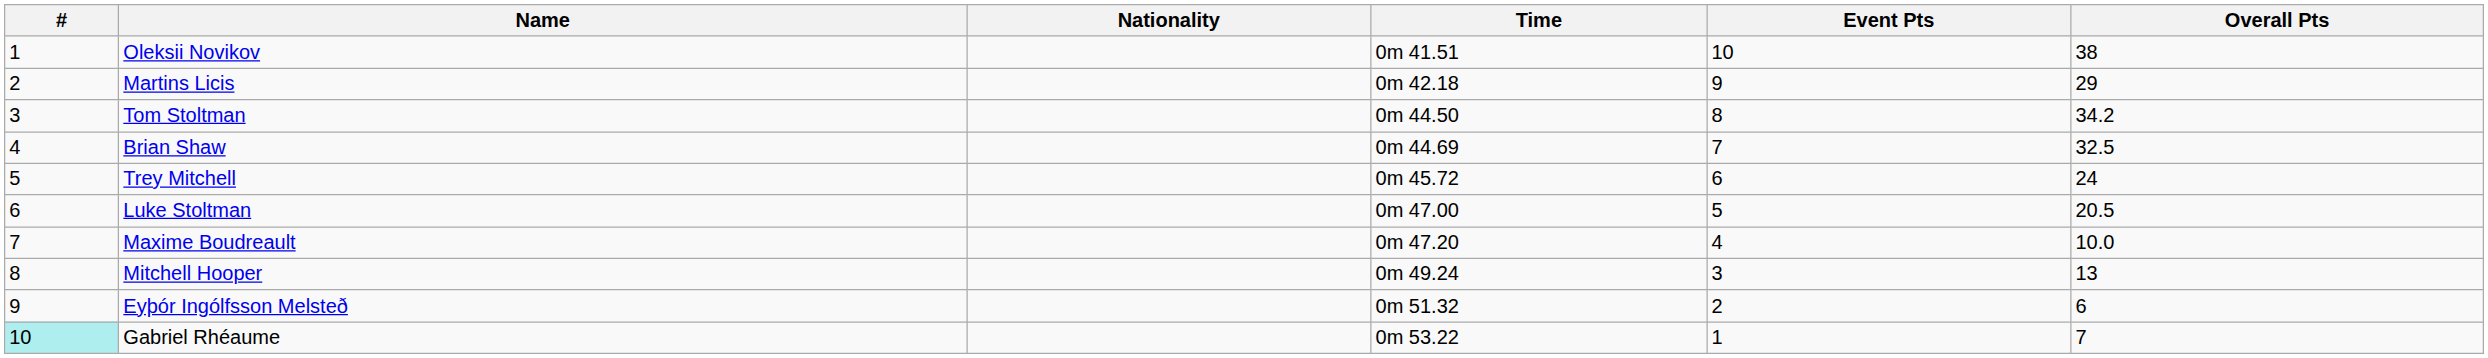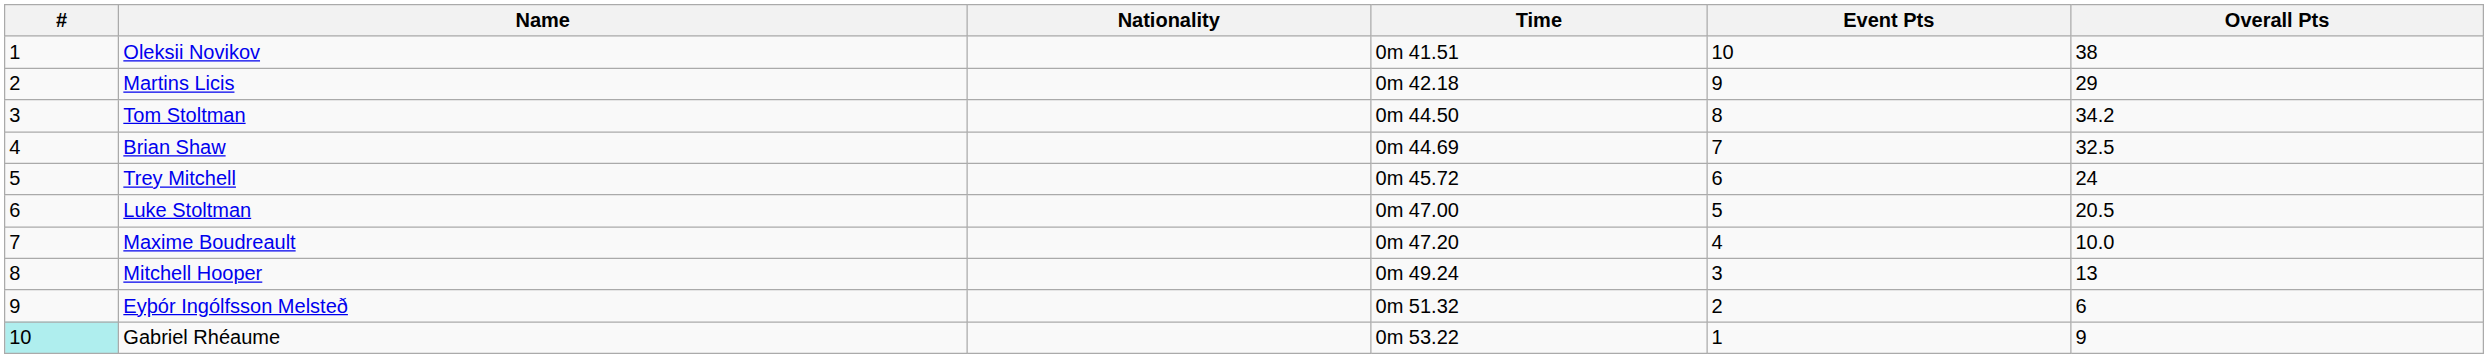(2081, 337) 7 -> (2081, 337) 9
